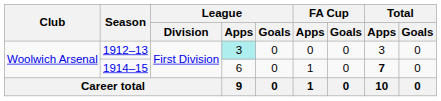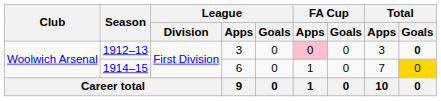(239, 50) paleturquoise background -> (239, 50) no background
(310, 50) no background -> (310, 50) pink background
(417, 50) normal -> (417, 50) bold
(382, 68) bold -> (382, 68) normal
(417, 68) no background -> (417, 68) gold background
